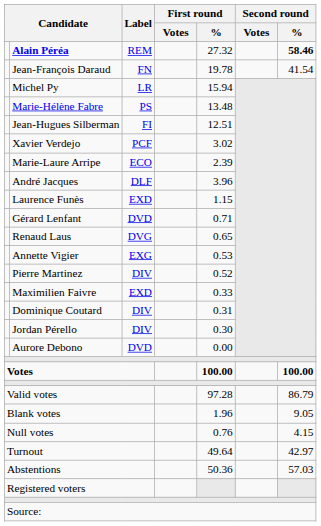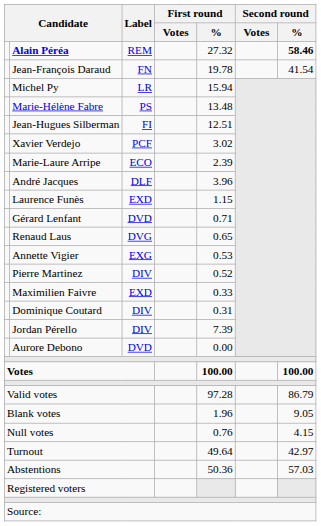(223, 329) 0.30 -> (223, 329) 7.39
